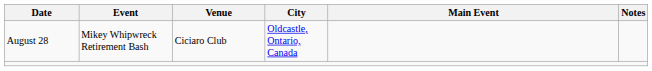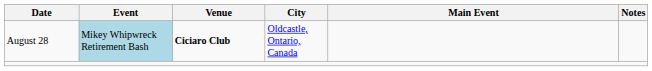(119, 40) no background -> (119, 40) lightblue background
(201, 40) normal -> (202, 40) bold
